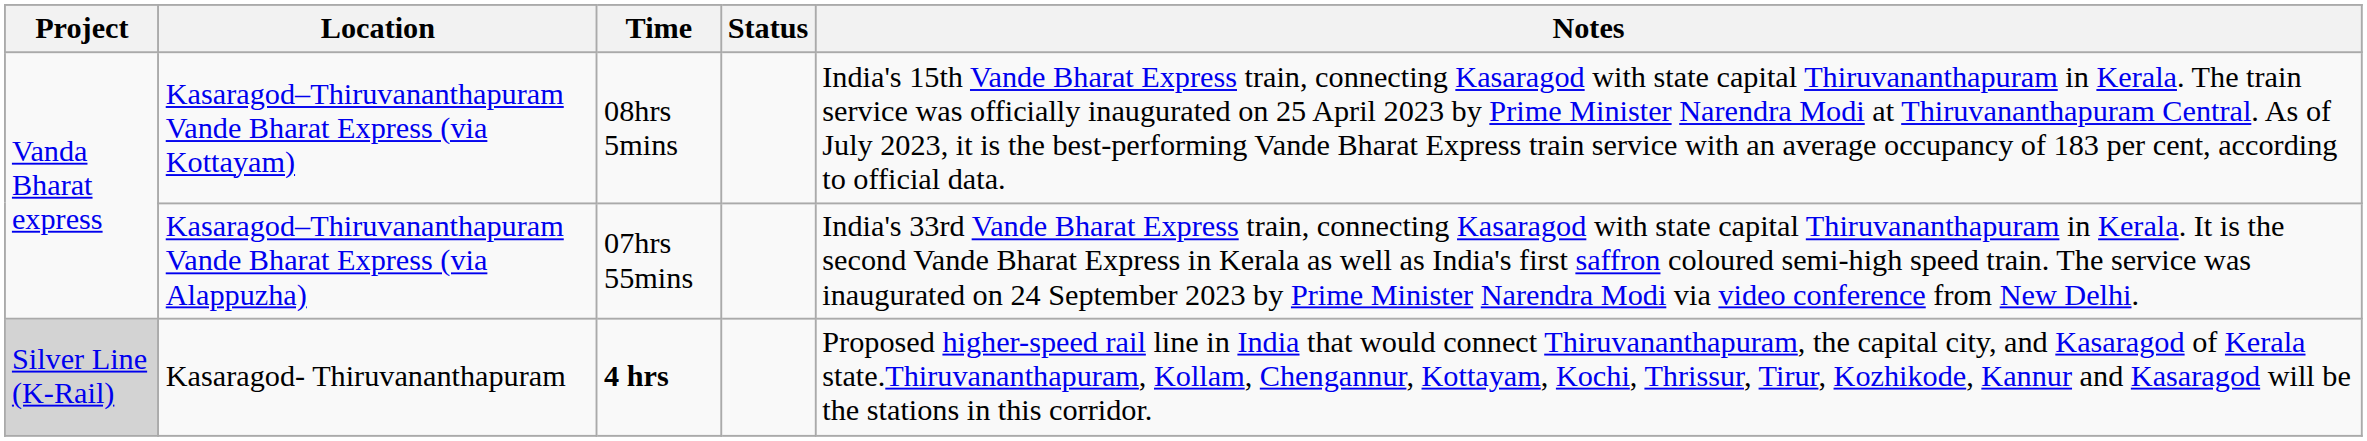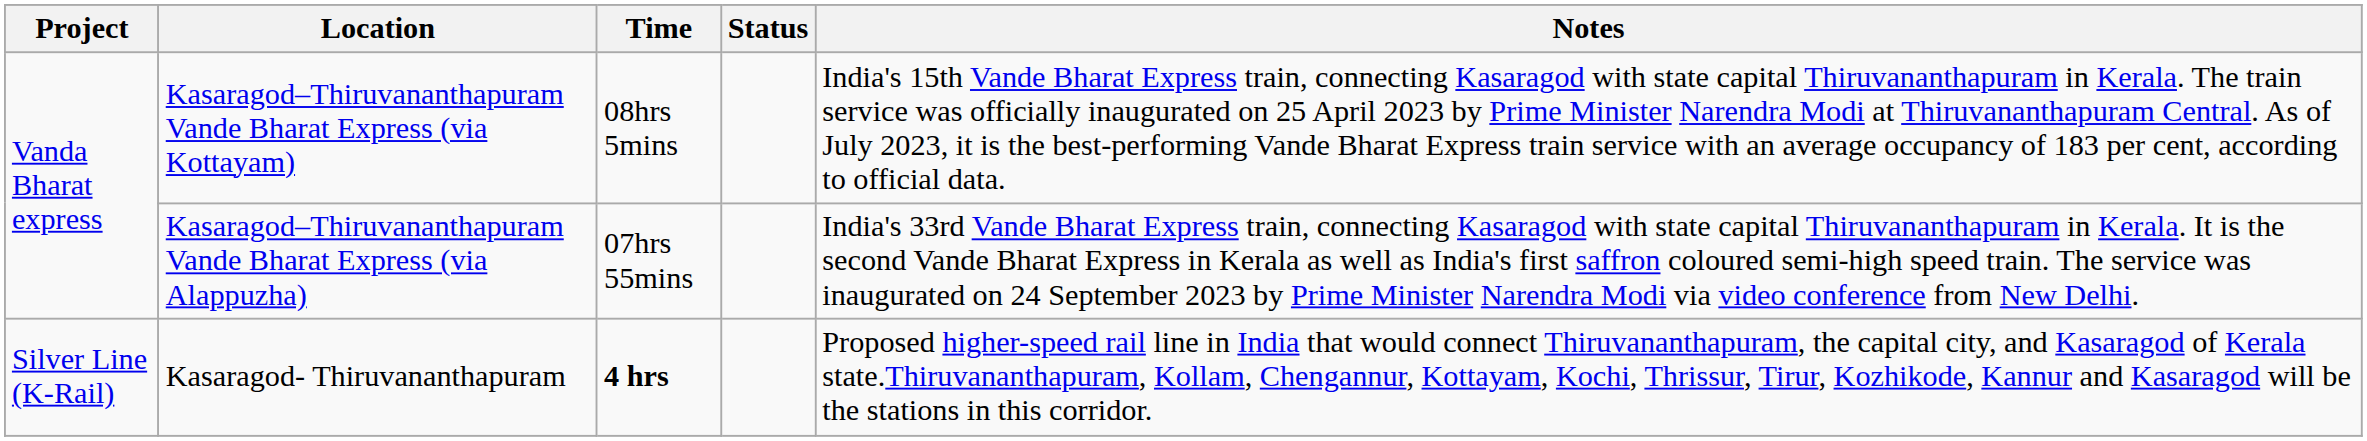(80, 376) lightgrey background -> (80, 376) no background
